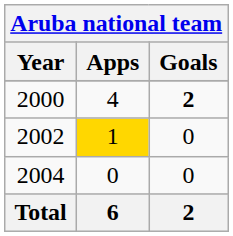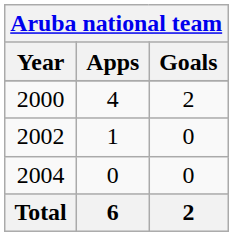(188, 99) bold -> (188, 99) normal
(113, 136) gold background -> (113, 136) no background
